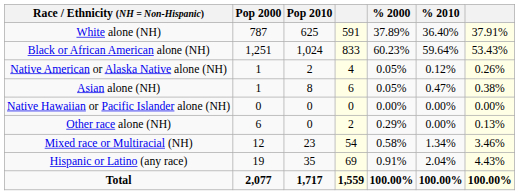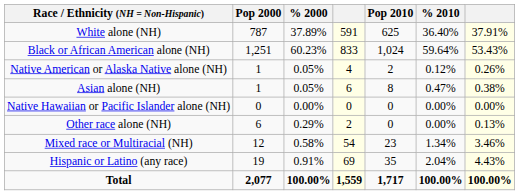columns swapped: (310, 13) <-> (391, 13)
